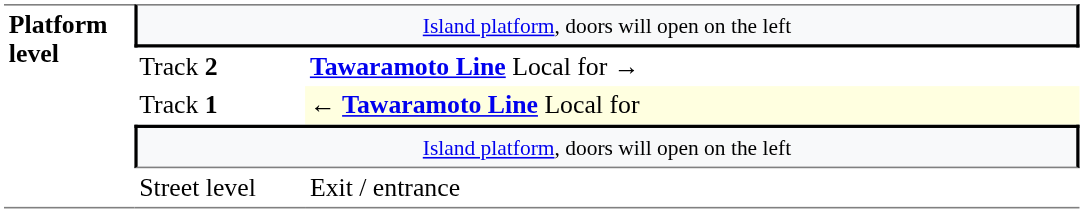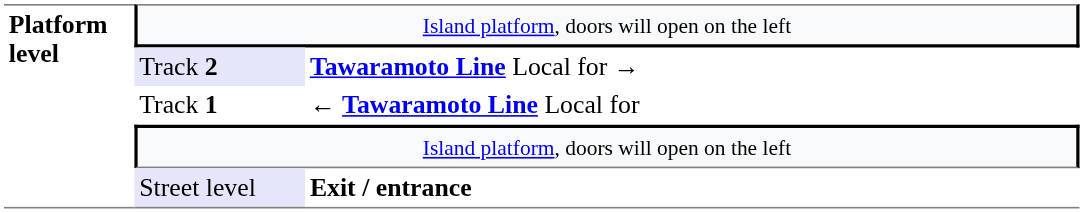(178, 66) no background -> (178, 66) lavender background
(475, 105) lightyellow background -> (475, 105) no background
(198, 187) no background -> (198, 187) lavender background
(385, 187) normal -> (391, 187) bold
